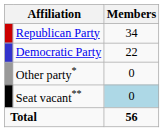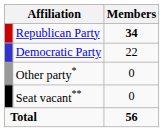(132, 33) normal -> (132, 33) bold
(132, 96) lightblue background -> (132, 96) no background
